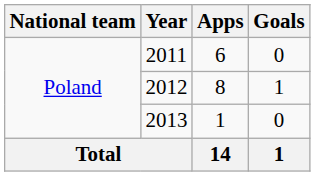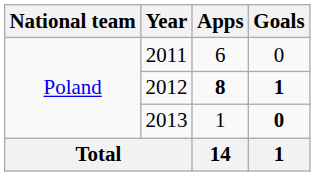(220, 87) normal -> (220, 87) bold
(279, 87) normal -> (279, 87) bold
(279, 120) normal -> (279, 120) bold
